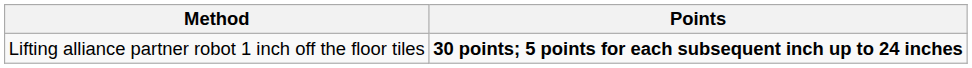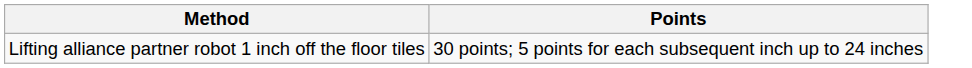(698, 48) bold -> (678, 48) normal
